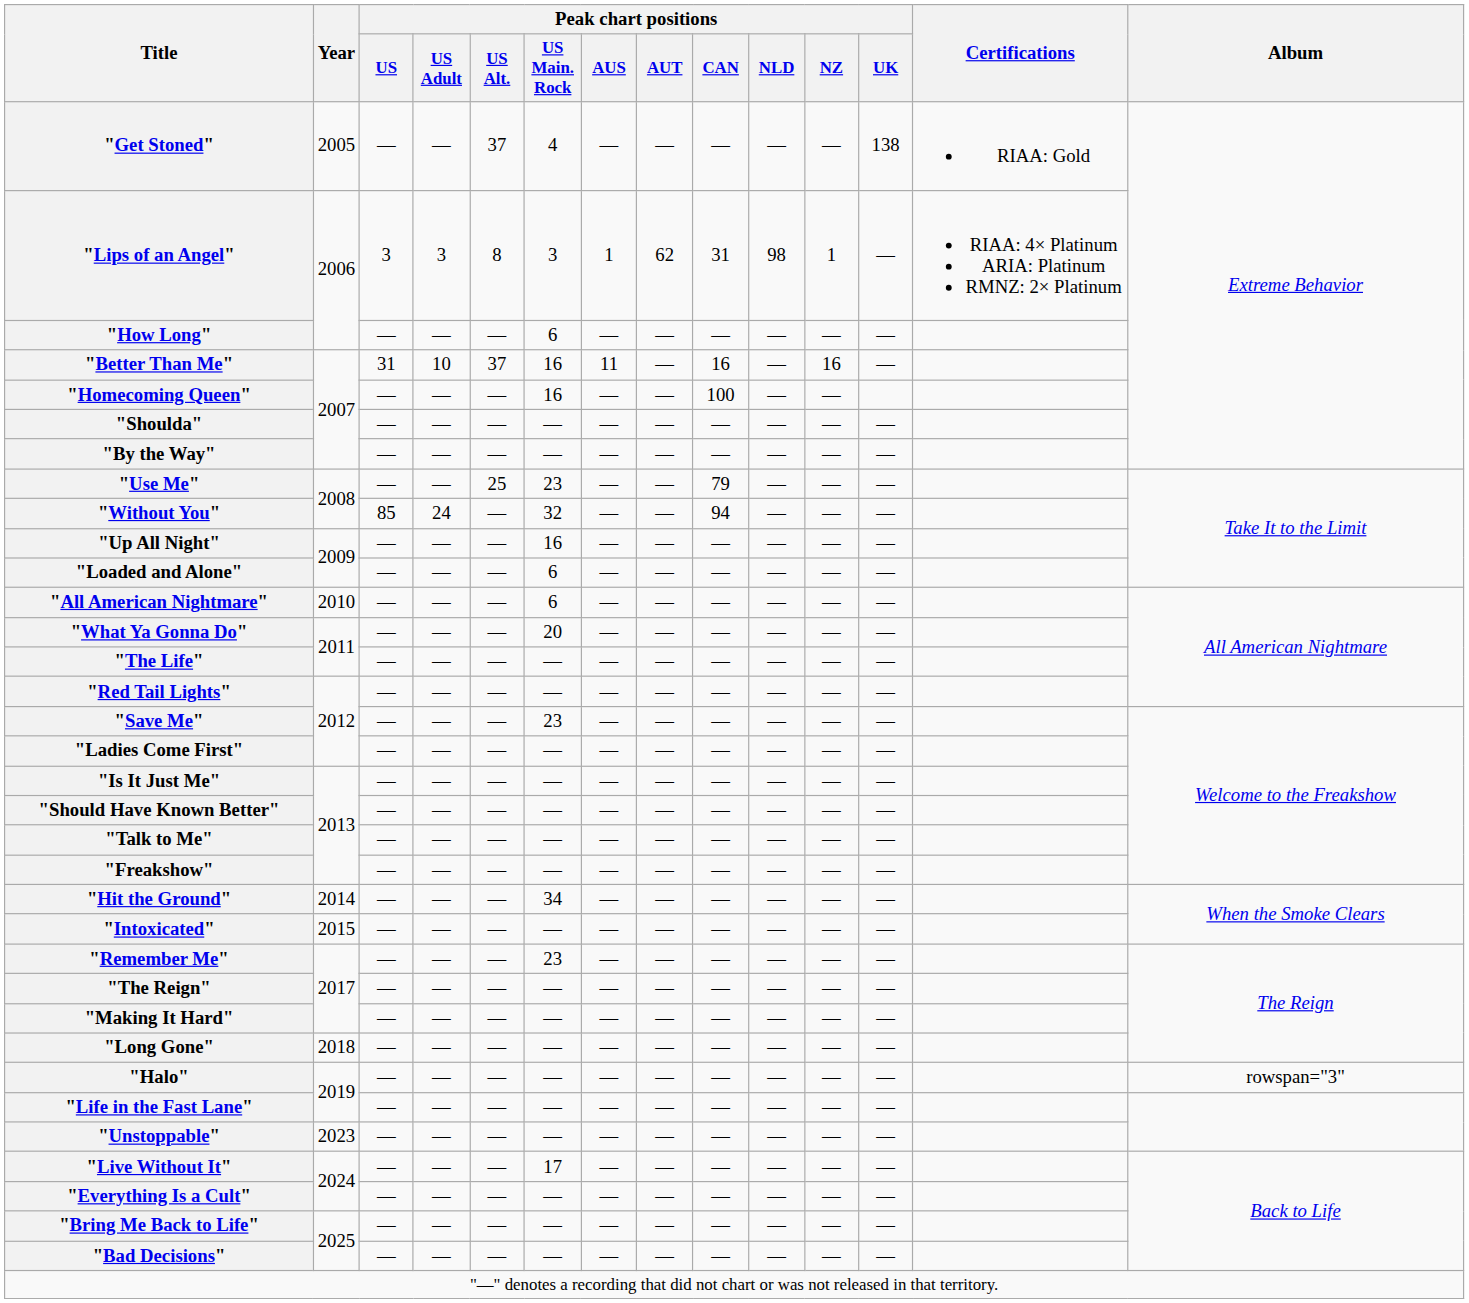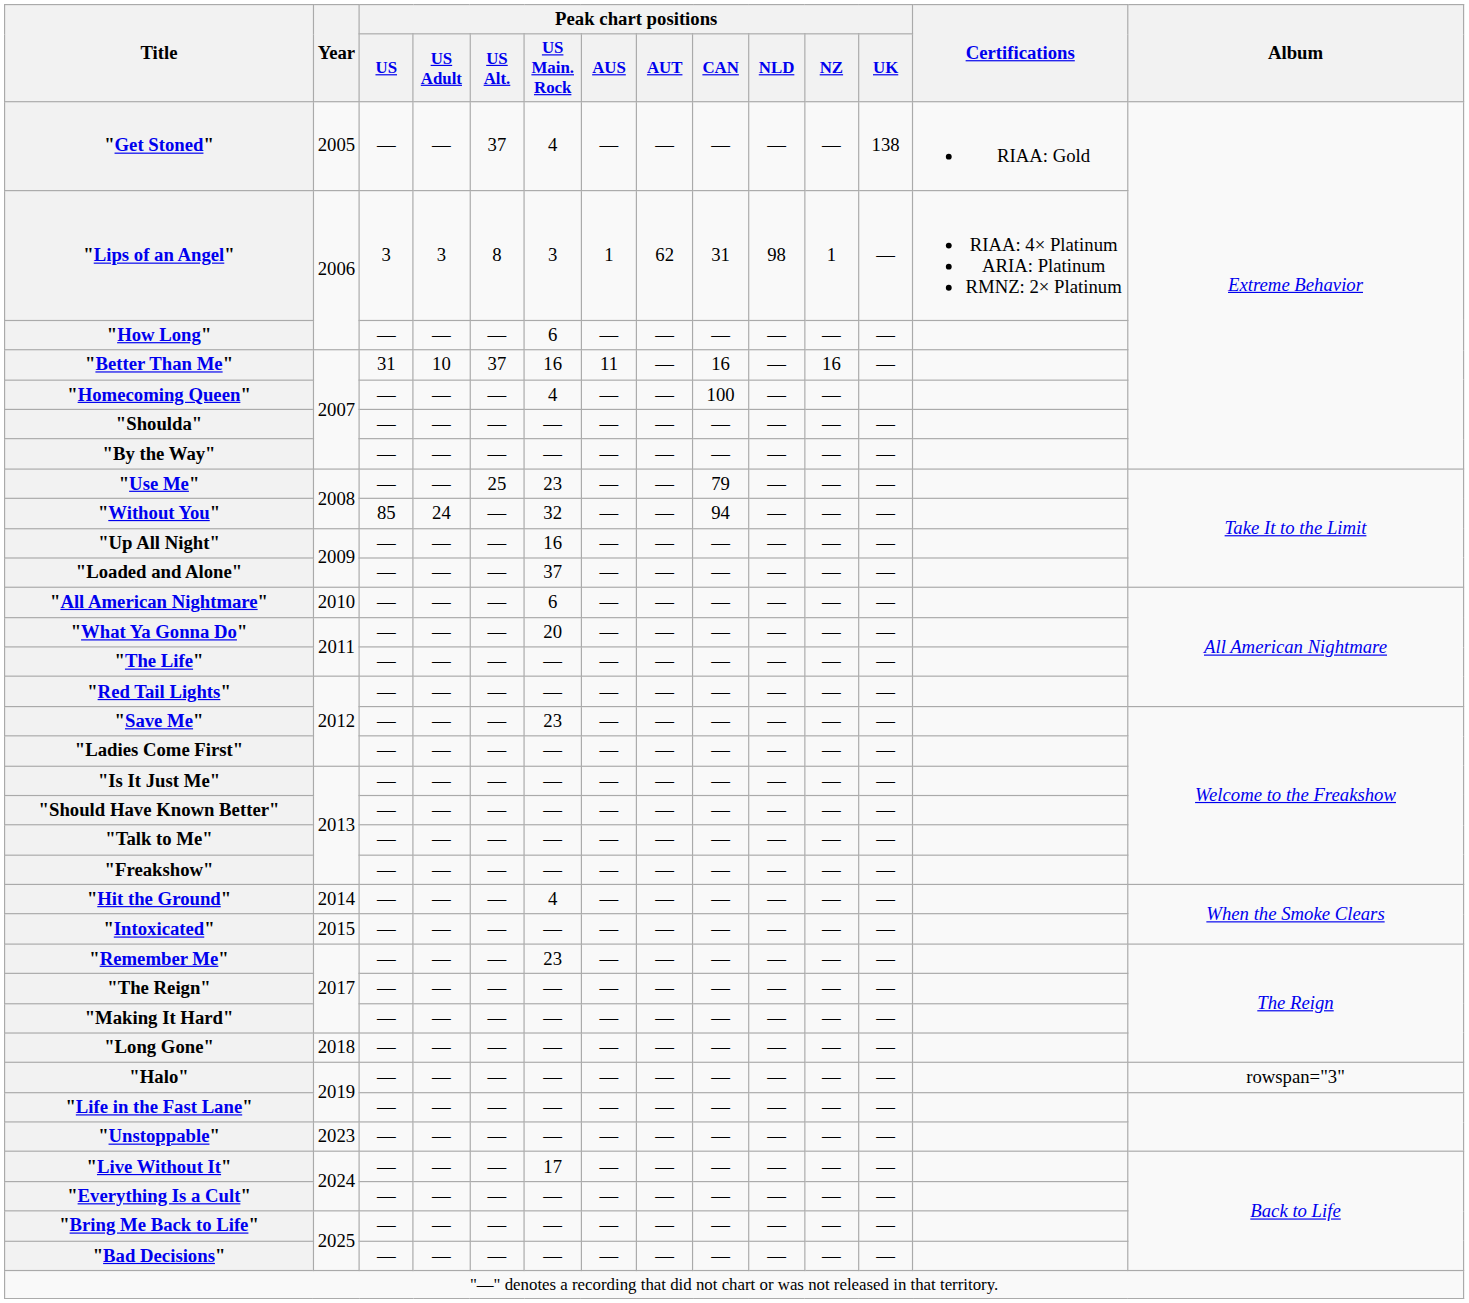(553, 394) 16 -> (553, 394) 4
(553, 572) 6 -> (553, 572) 37
(553, 899) 34 -> (553, 899) 4
